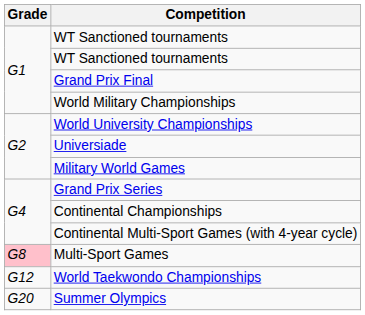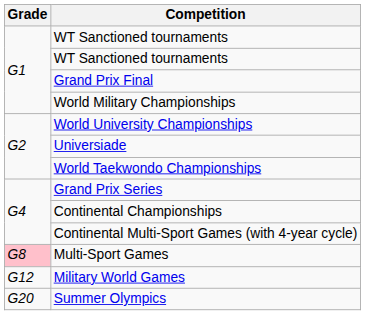(119, 168) Military World Games -> (157, 168) World Taekwondo Championships
(157, 277) World Taekwondo Championships -> (119, 277) Military World Games
